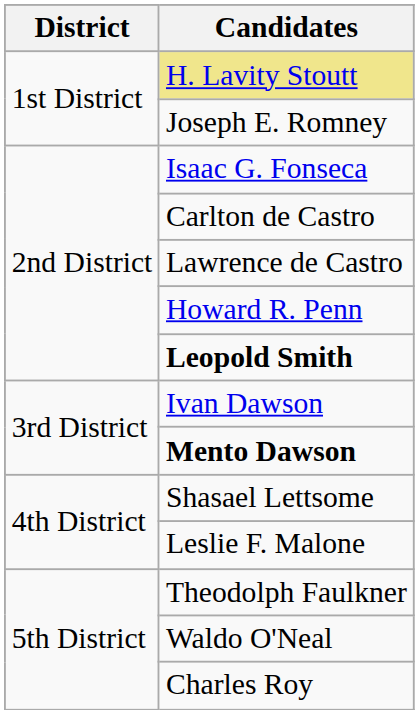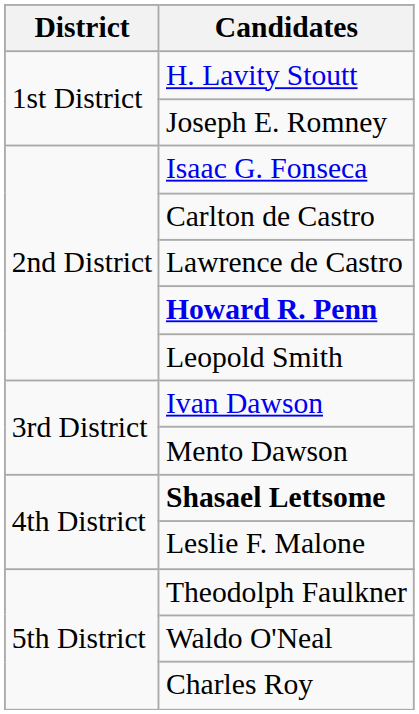(262, 74) khaki background -> (262, 74) no background
(264, 309) normal -> (272, 309) bold
(259, 356) bold -> (254, 356) normal
(261, 450) bold -> (257, 450) normal
(270, 497) normal -> (276, 497) bold
